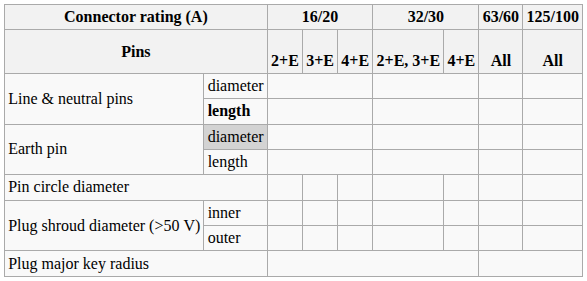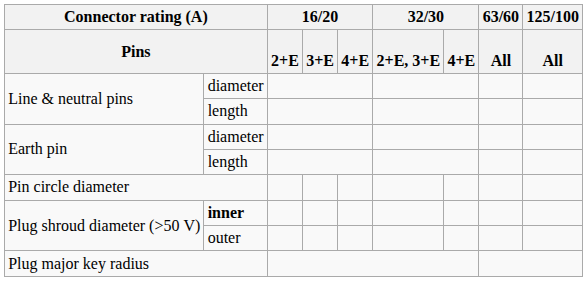(229, 111) bold -> (228, 111) normal
(236, 136) lightgrey background -> (236, 136) no background
(224, 212) normal -> (226, 212) bold
